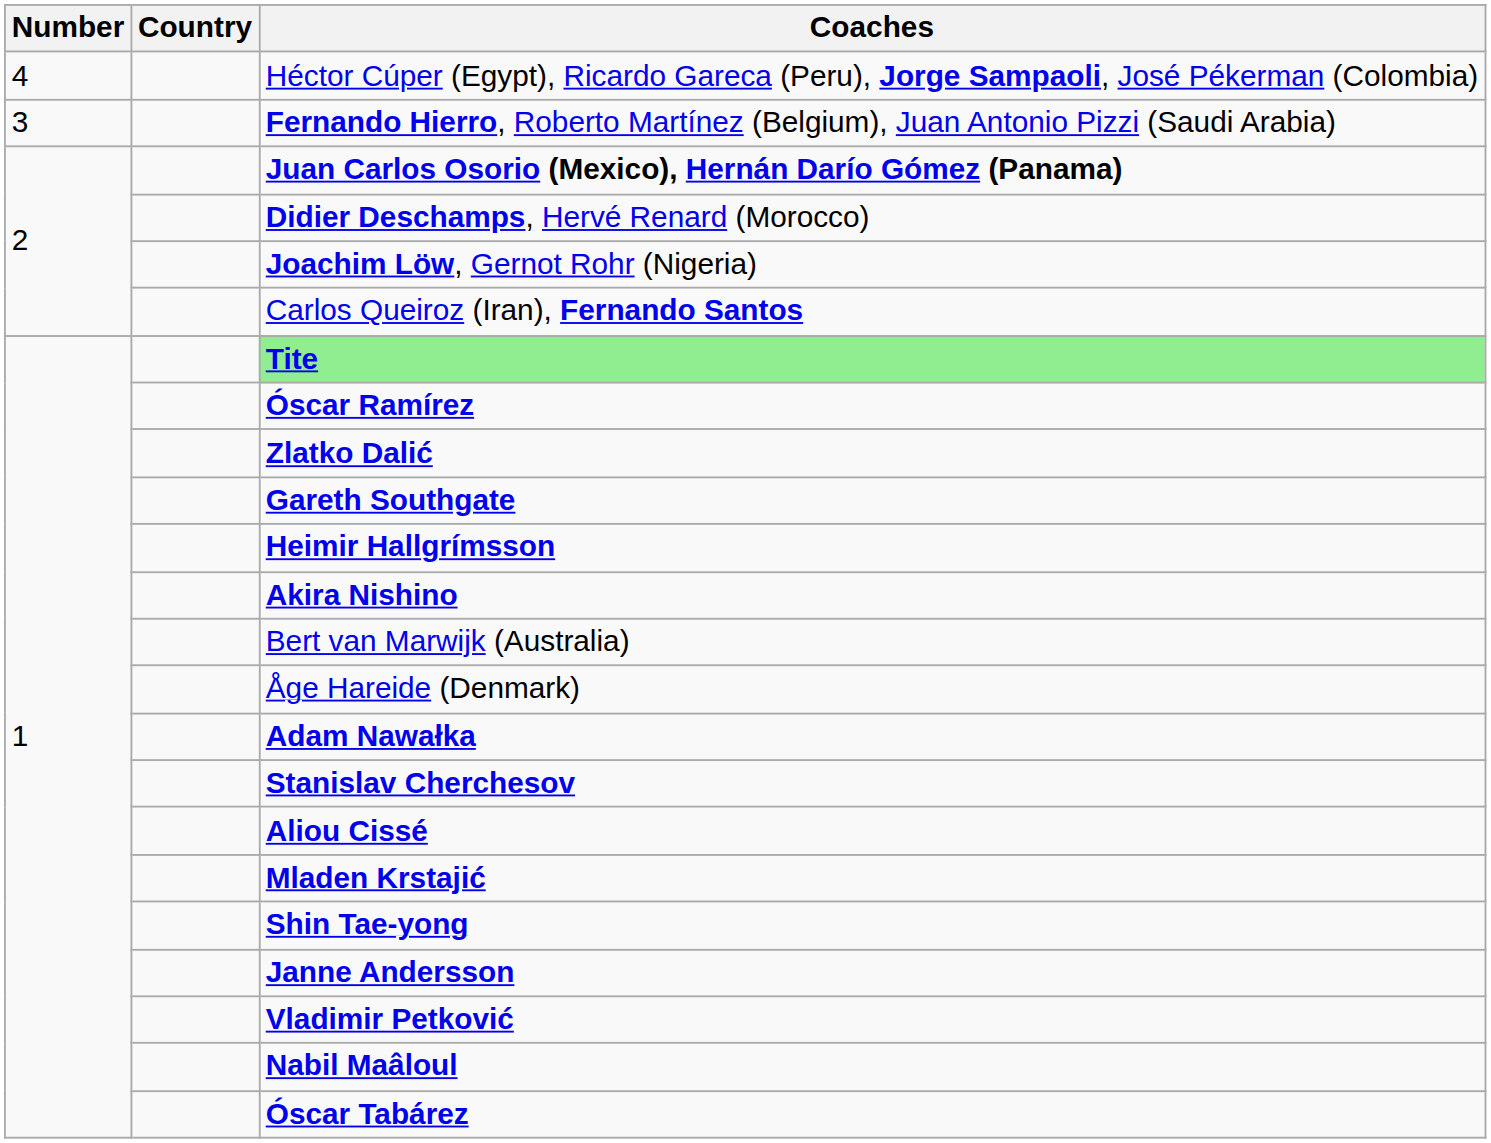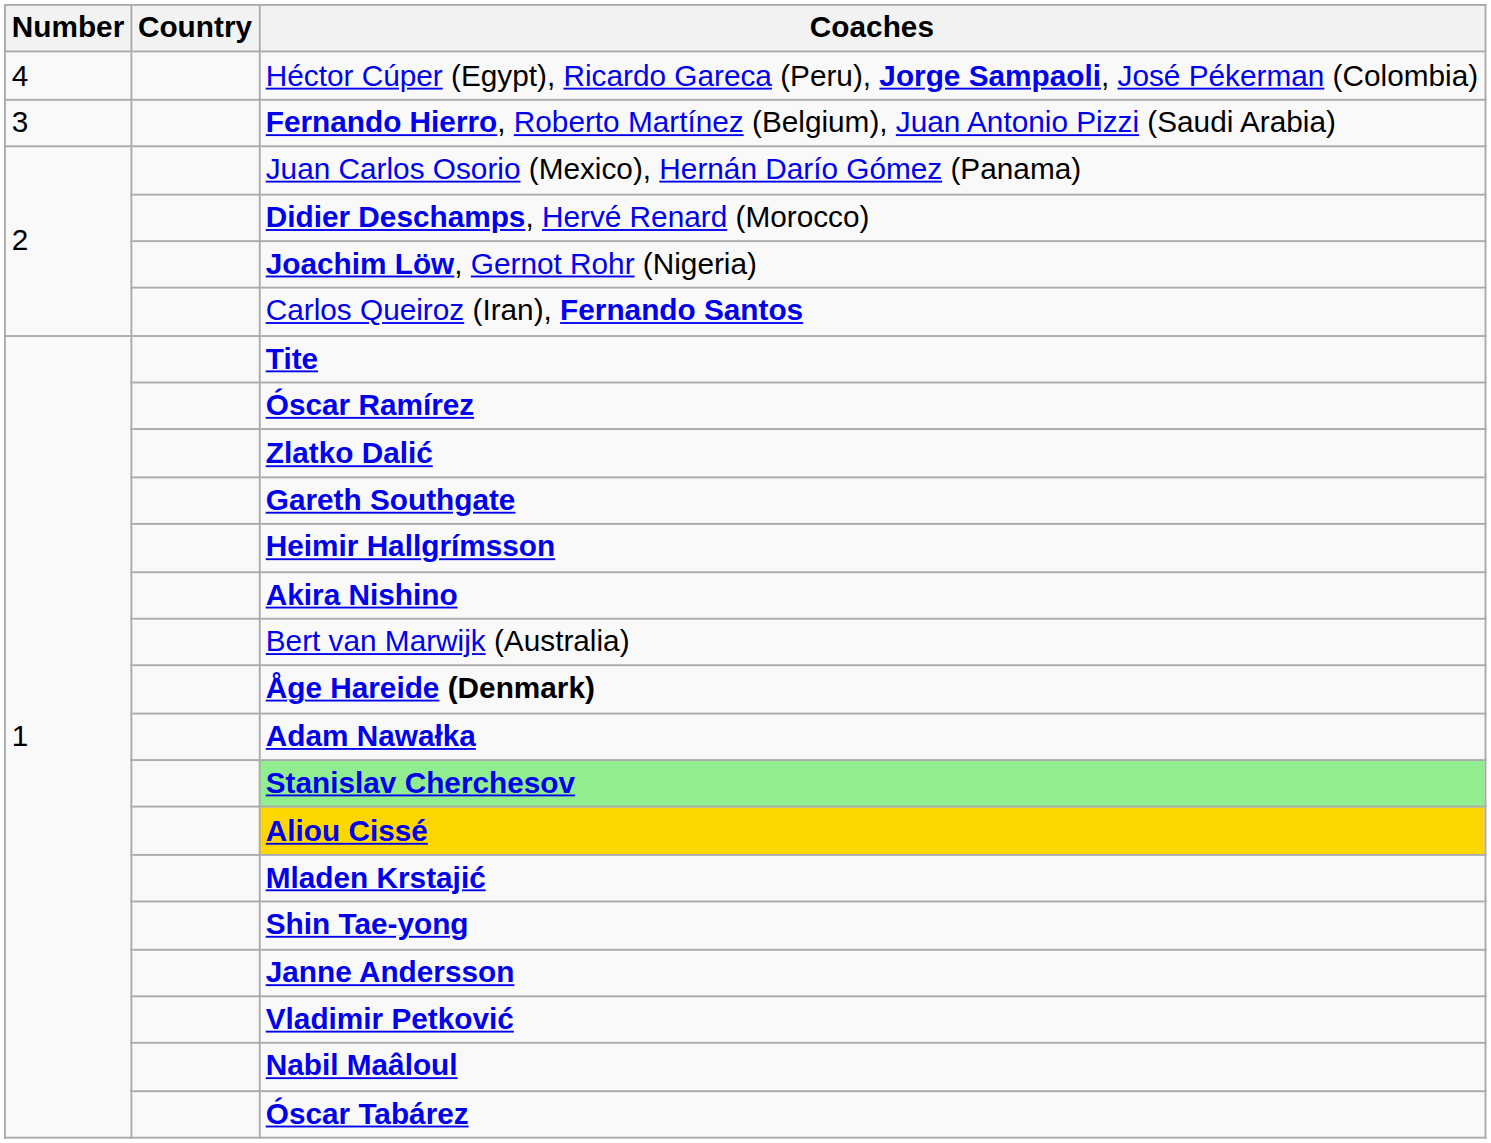(694, 169) bold -> (673, 169) normal
(292, 358) lightgreen background -> (292, 358) no background
(423, 688) normal -> (430, 688) bold
(420, 783) no background -> (420, 783) lightgreen background
(347, 830) no background -> (347, 830) gold background
